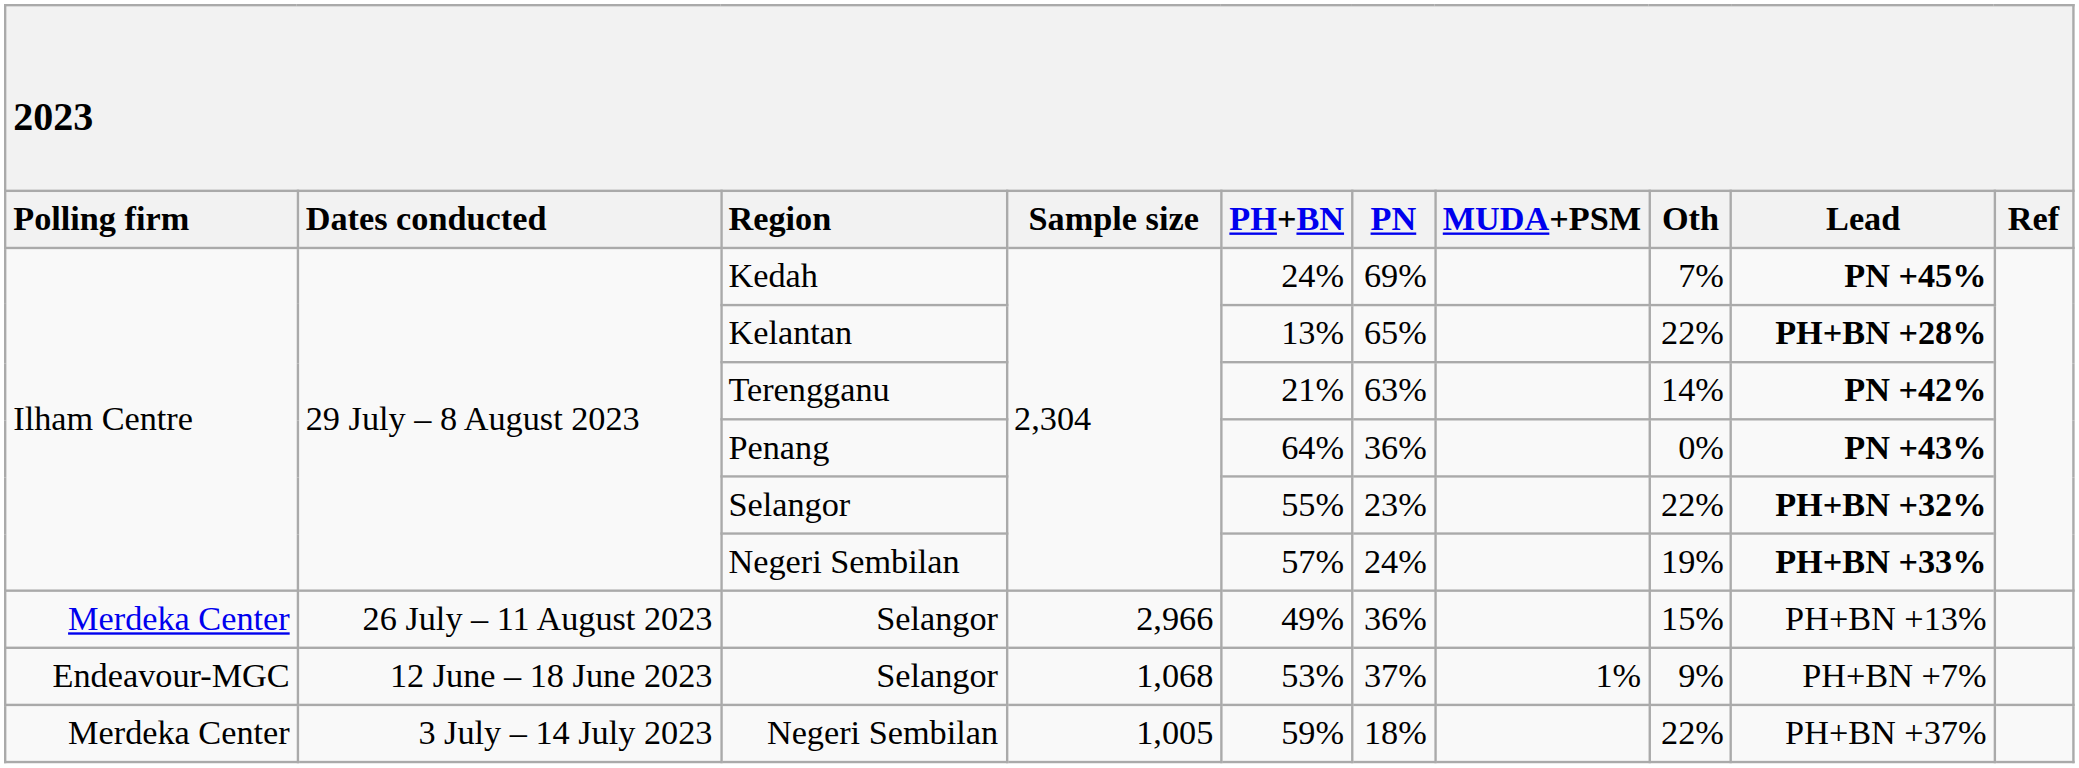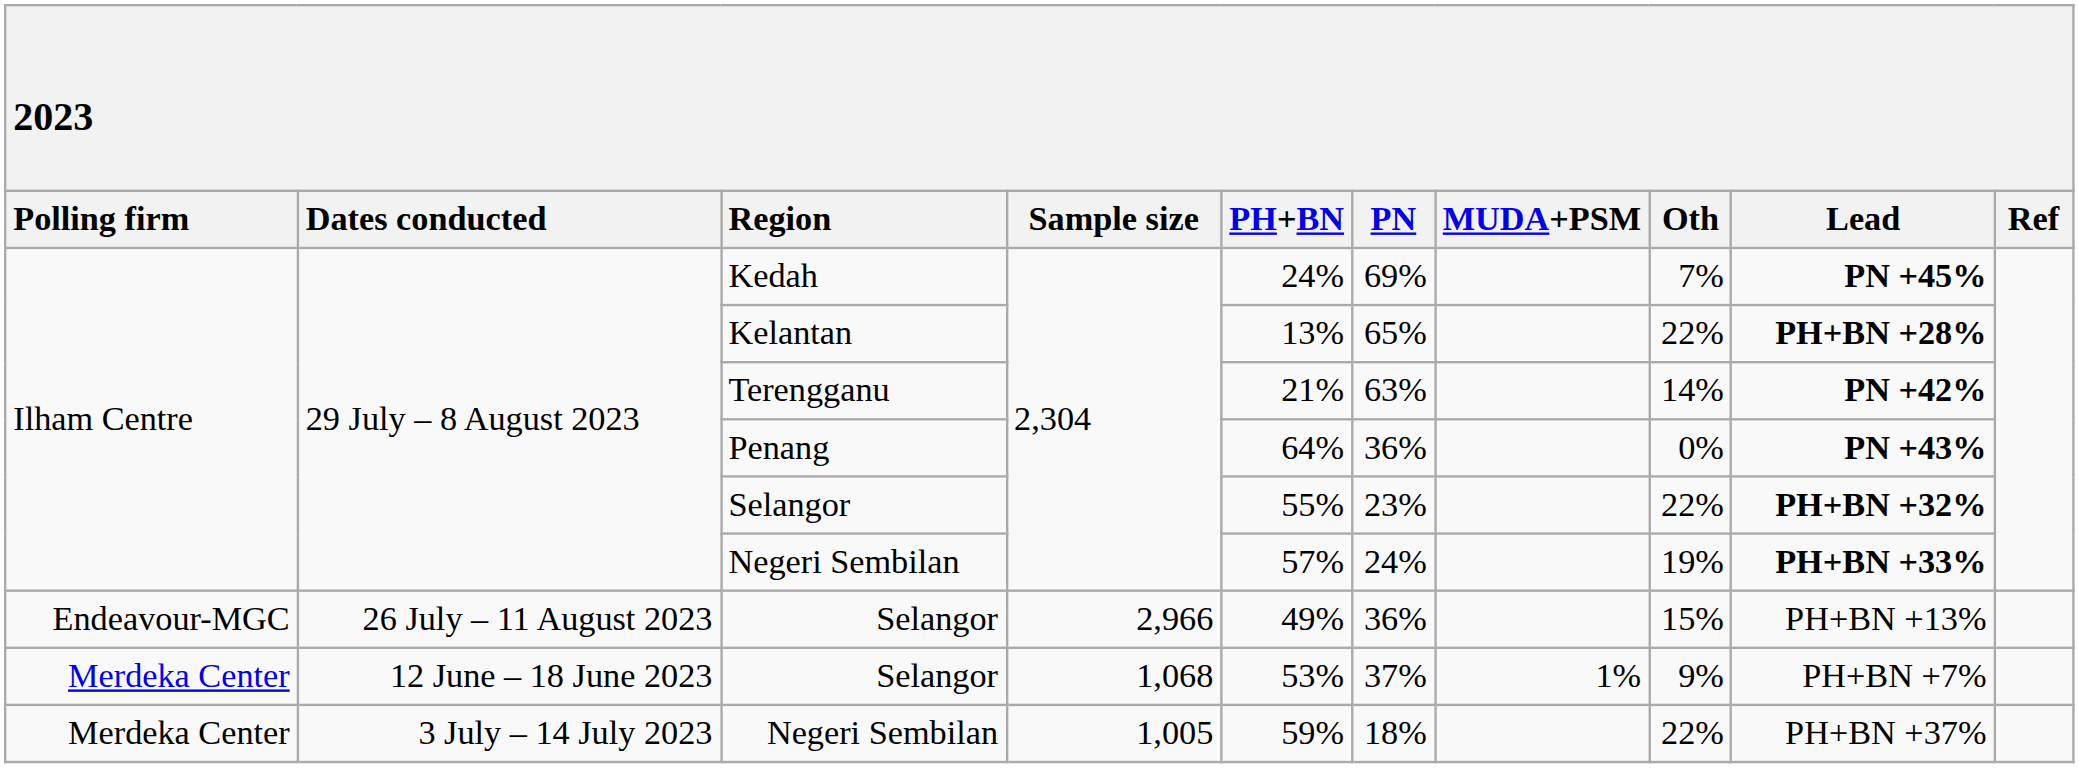(179, 618) Merdeka Center -> (171, 618) Endeavour-MGC
(171, 676) Endeavour-MGC -> (179, 676) Merdeka Center
